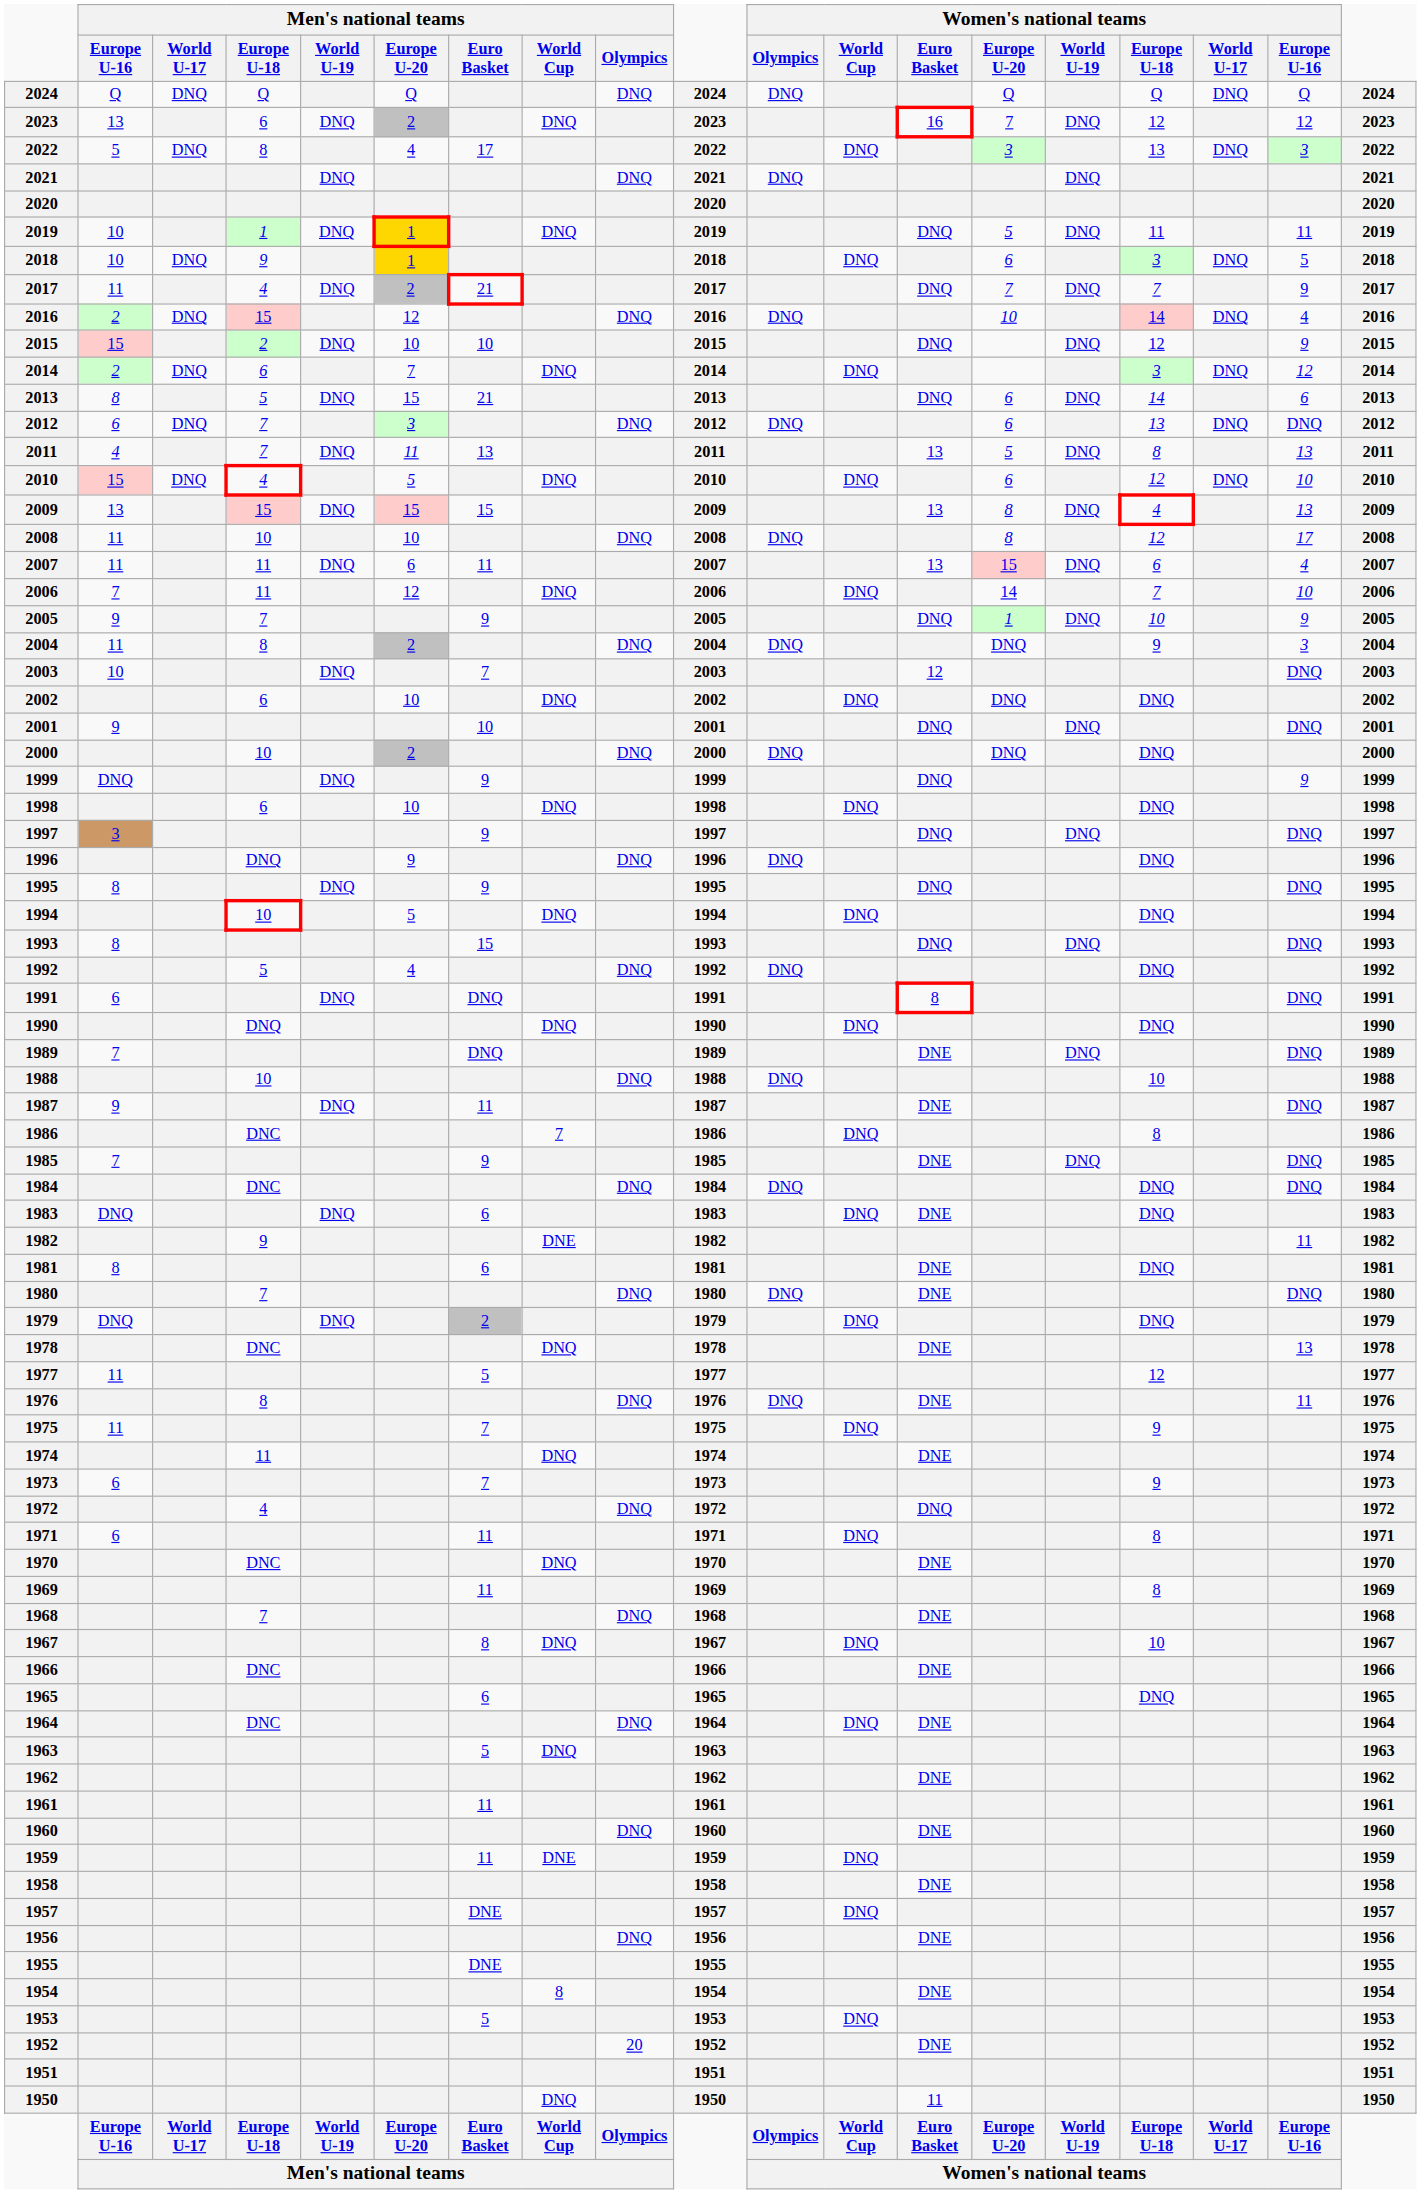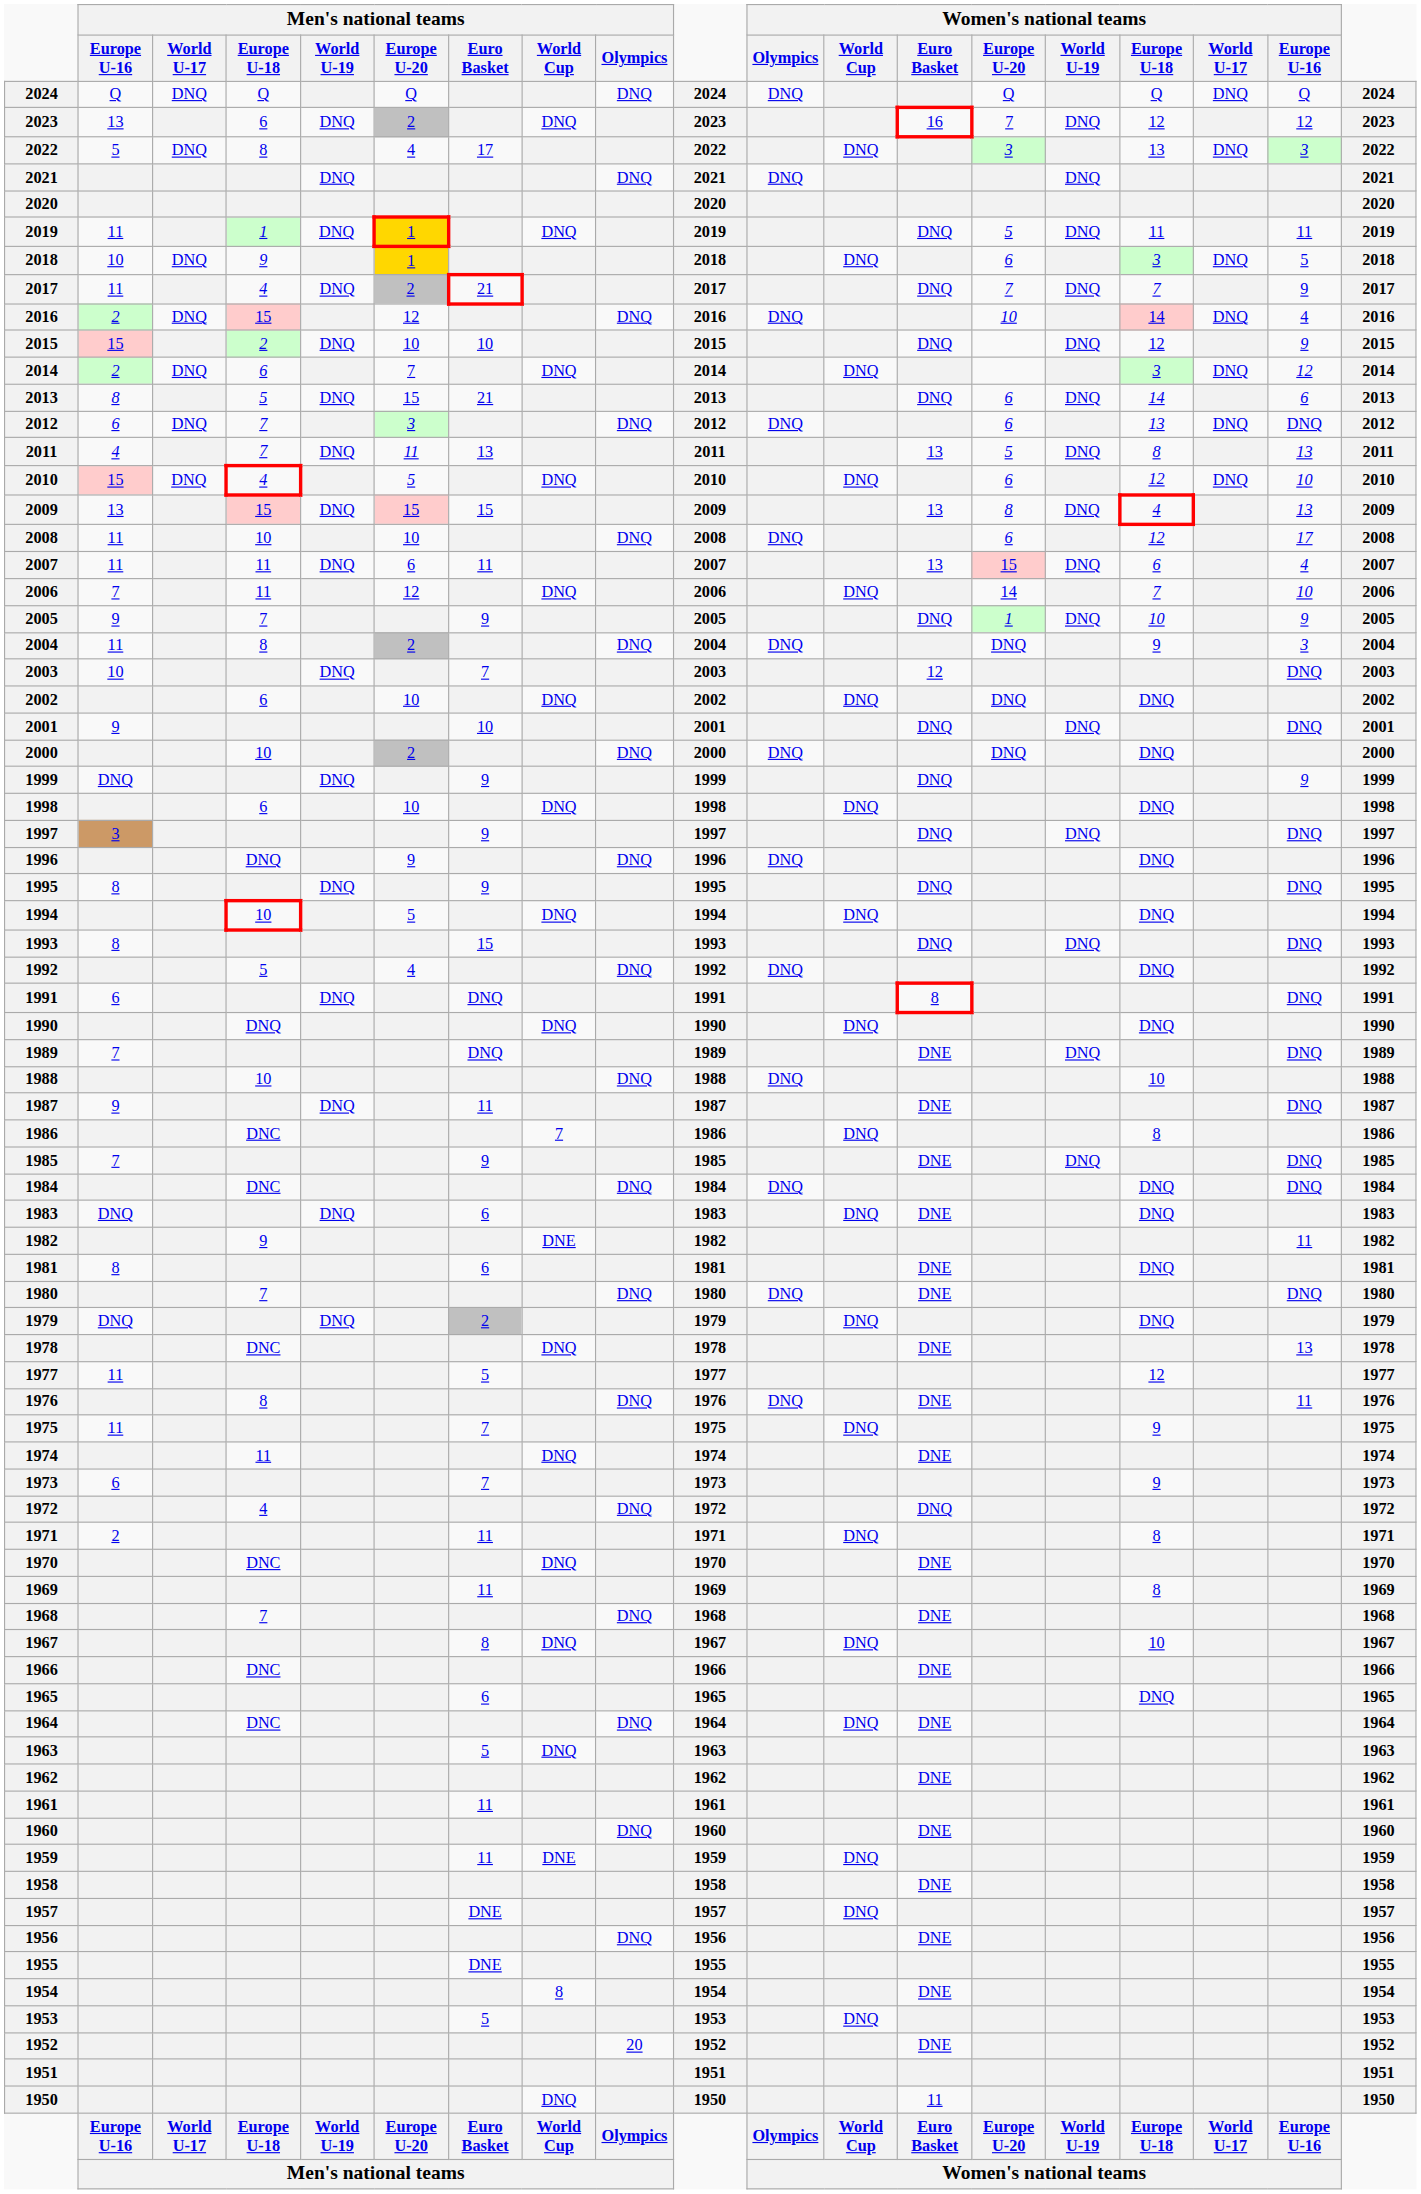(115, 232) 10 -> (115, 232) 11
(1009, 538) 8 -> (1009, 538) 6
(115, 1536) 6 -> (115, 1536) 2
